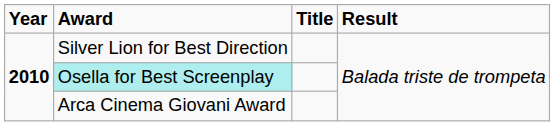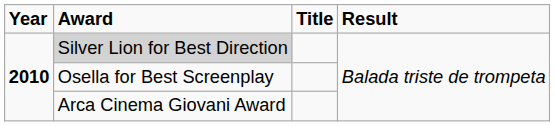(173, 47) no background -> (173, 47) lightgrey background
(166, 76) paleturquoise background -> (166, 76) no background
